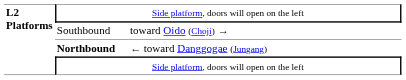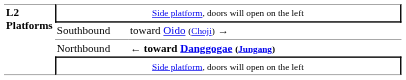(86, 48) bold -> (83, 48) normal
(198, 48) normal -> (202, 48) bold
